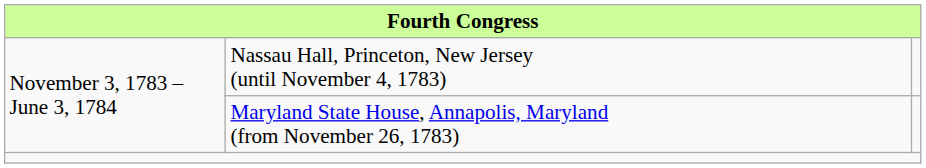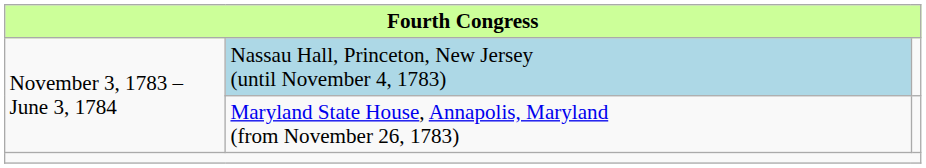(382, 66) no background -> (382, 66) lightblue background
